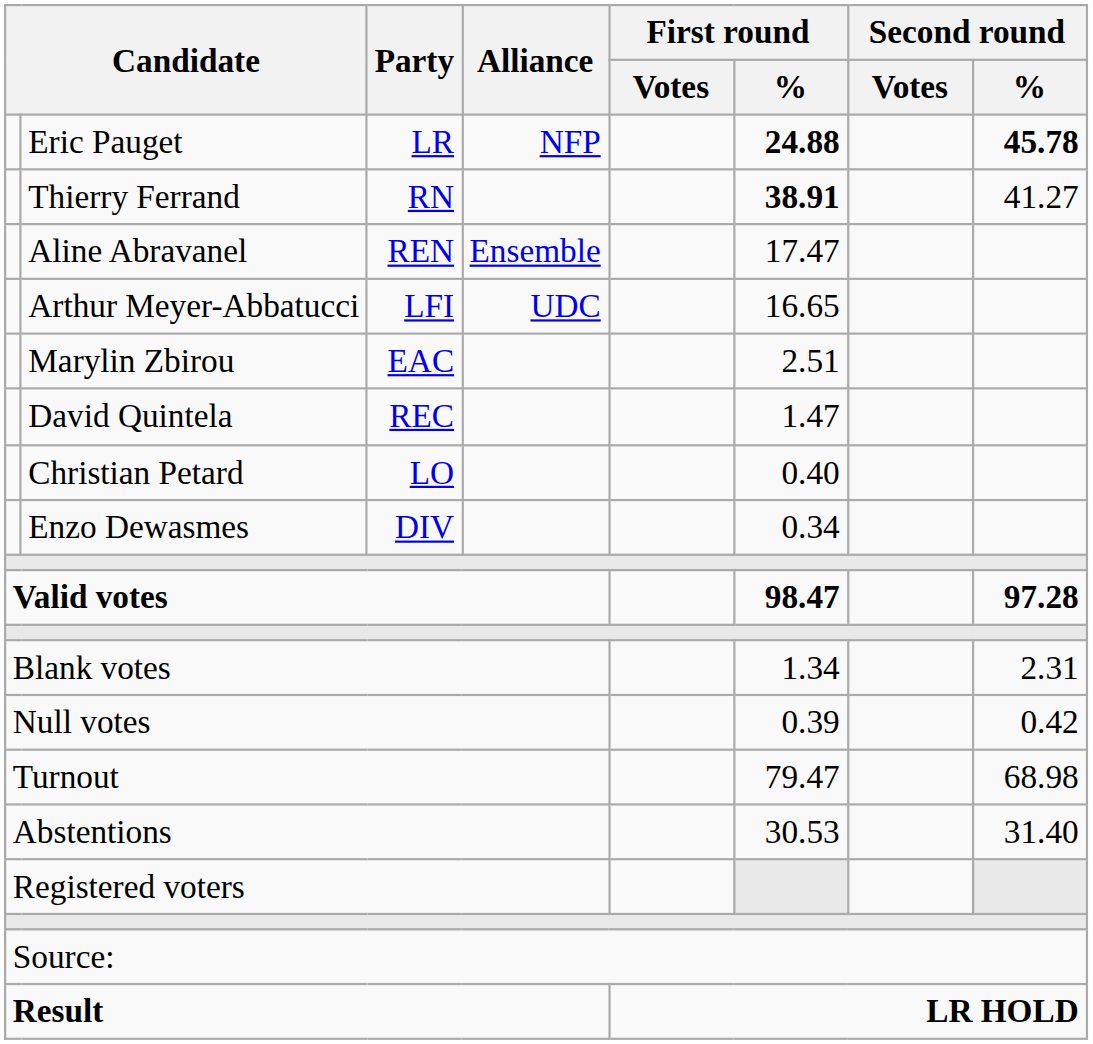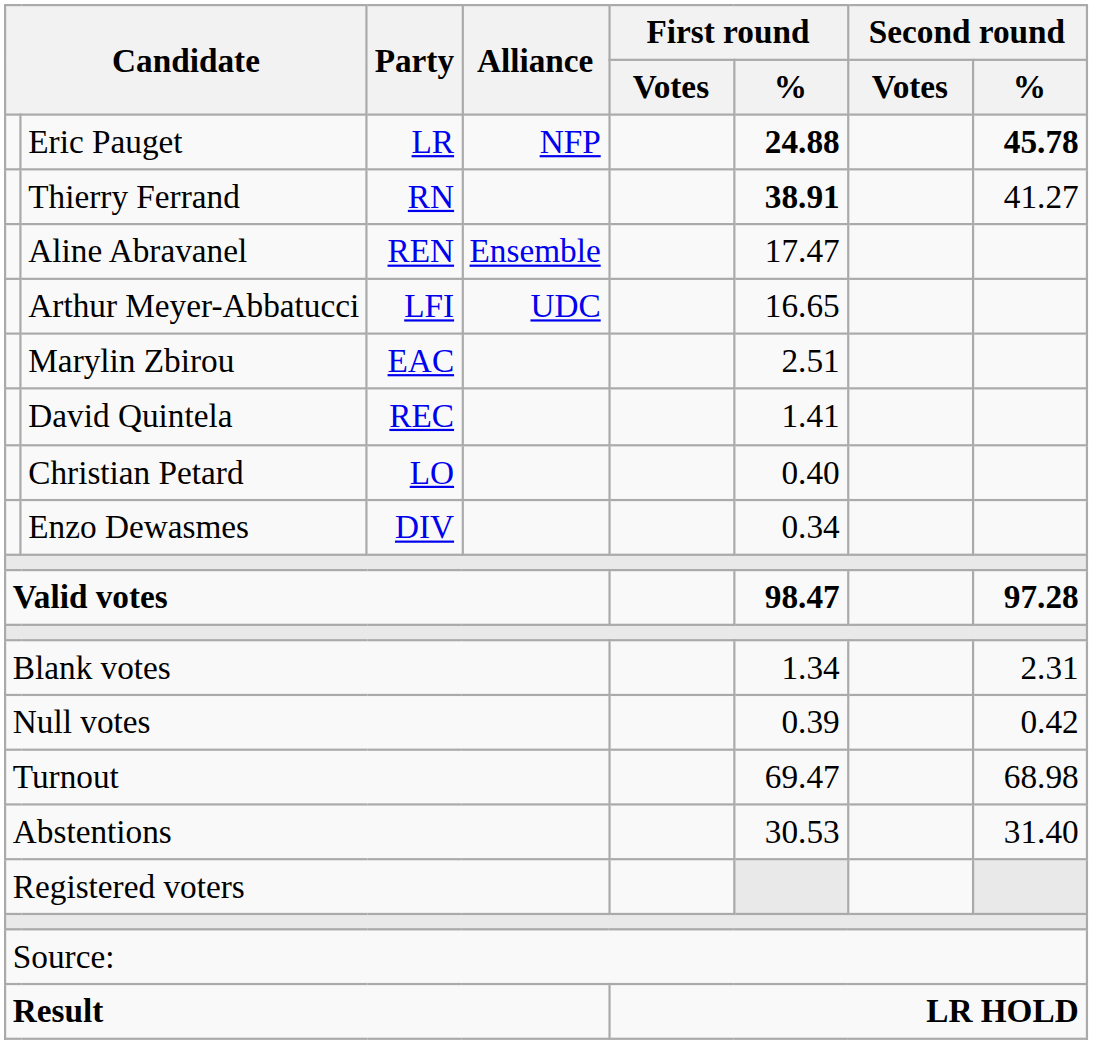(811, 416) 1.47 -> (811, 416) 1.41
(802, 776) 79.47 -> (802, 776) 69.47
